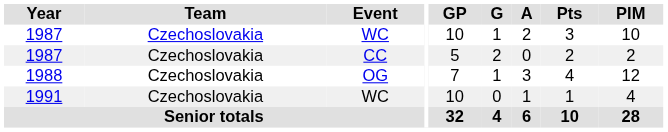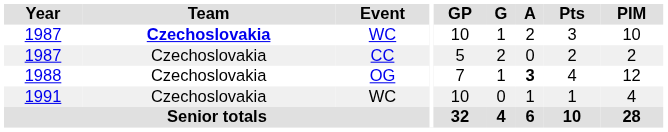(205, 34) normal -> (209, 34) bold
(527, 76) normal -> (530, 76) bold
